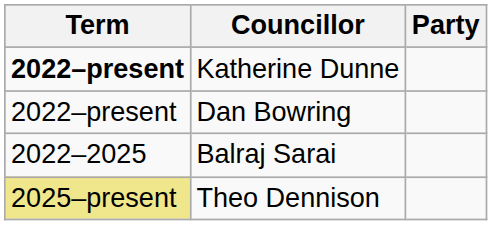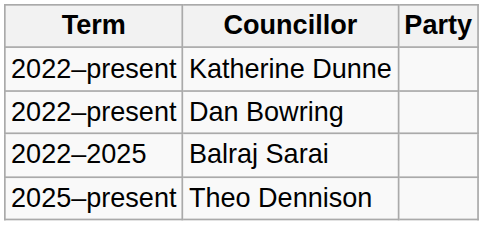(98, 68) bold -> (94, 68) normal
(94, 197) khaki background -> (94, 197) no background
